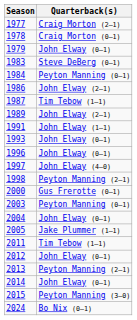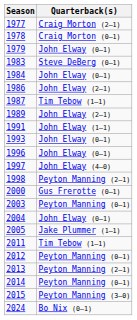(84, 75) Peyton Manning (0–1) -> (75, 75) John Elway (0–1)
(75, 256) John Elway (0–1) -> (84, 256) Peyton Manning (0–1)
(75, 282) John Elway (0–1) -> (84, 282) Peyton Manning (0–1)
